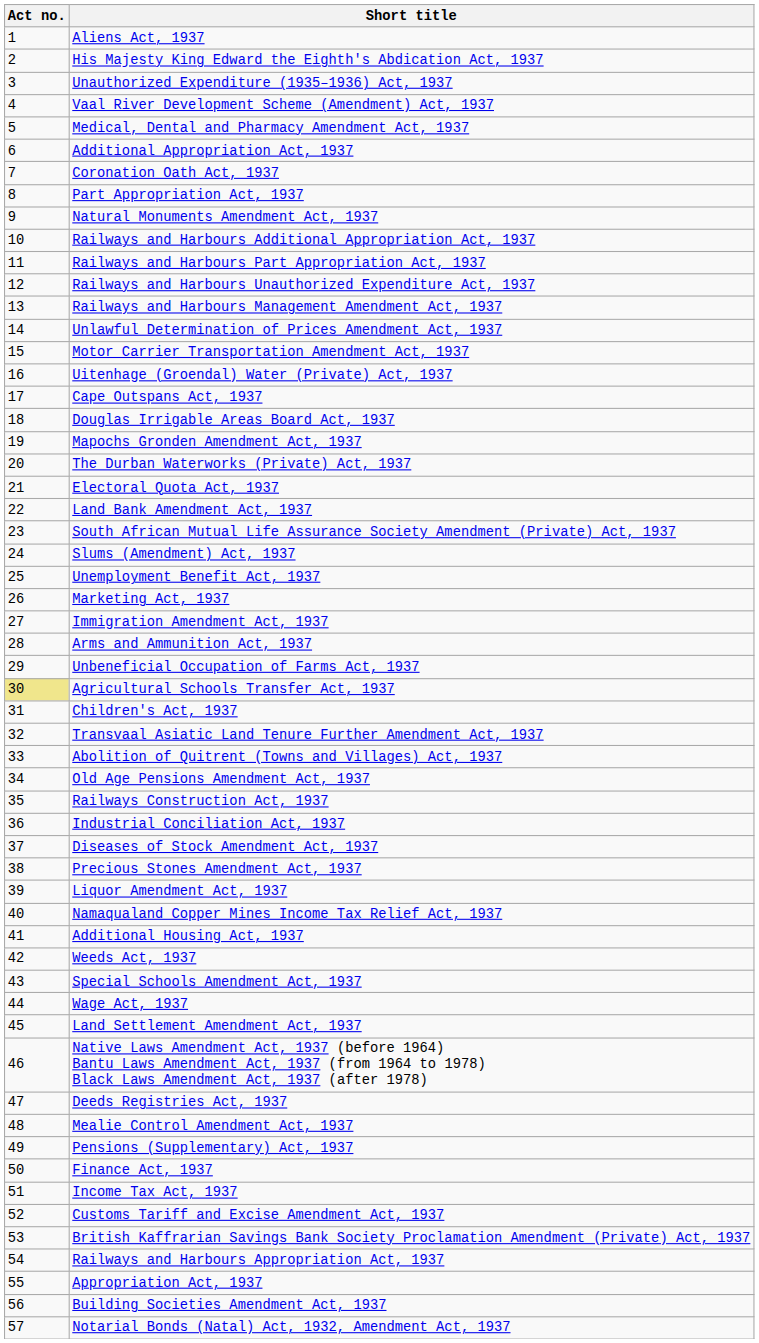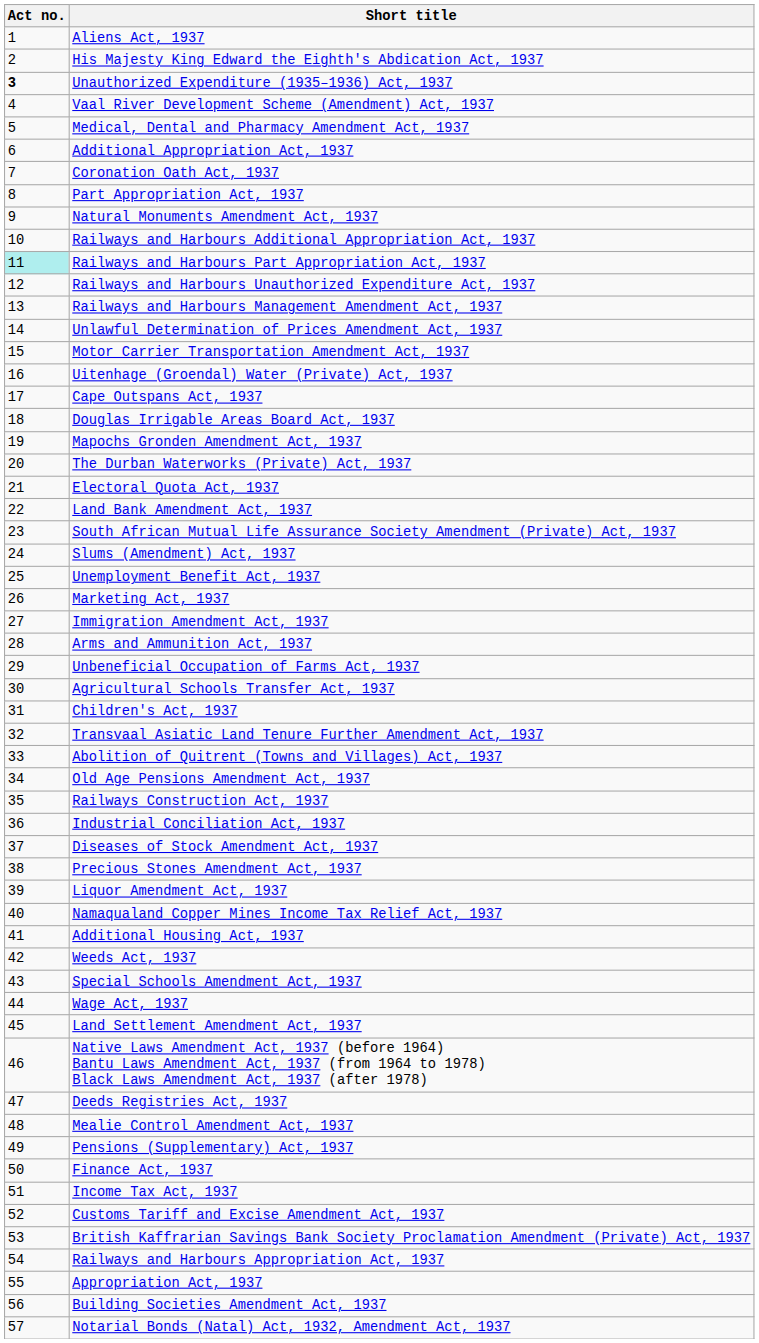(12, 83) normal -> (12, 83) bold
(16, 263) no background -> (16, 263) paleturquoise background
(16, 690) khaki background -> (16, 690) no background
